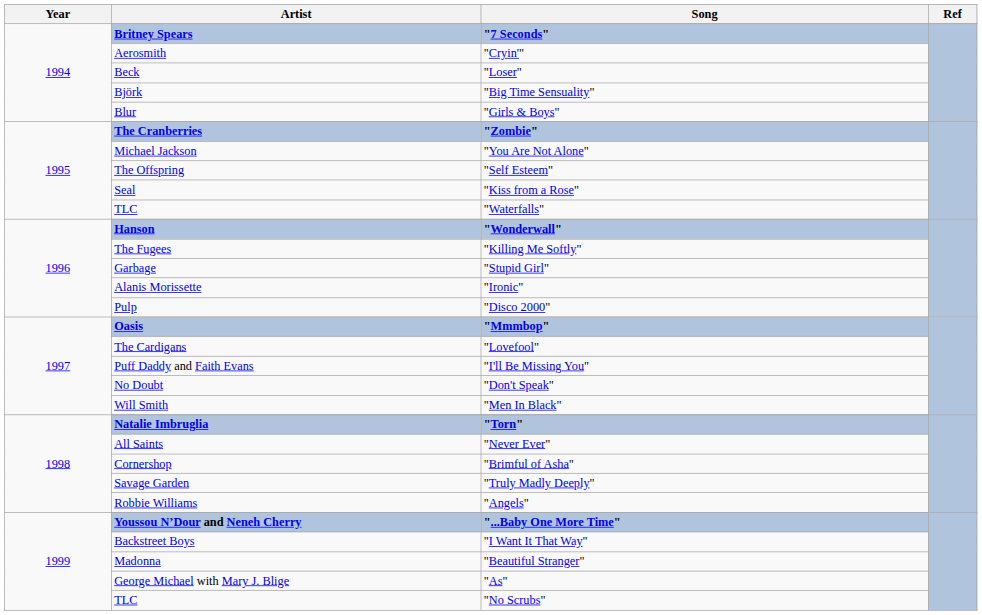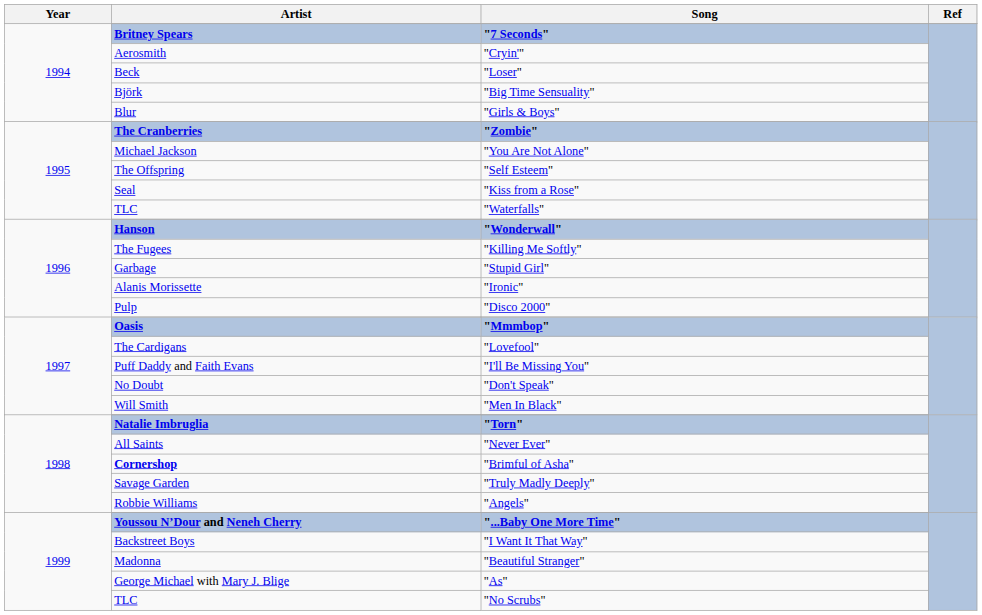(143, 463) normal -> (146, 463) bold
